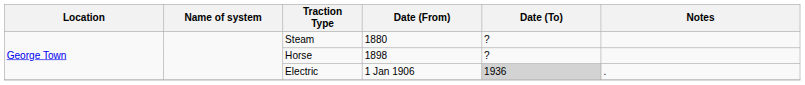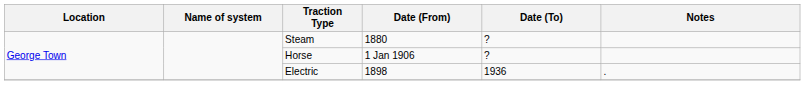(376, 55) 1898 -> (390, 55) 1 Jan 1906
(390, 71) 1 Jan 1906 -> (376, 71) 1898
(495, 71) lightgrey background -> (495, 71) no background
